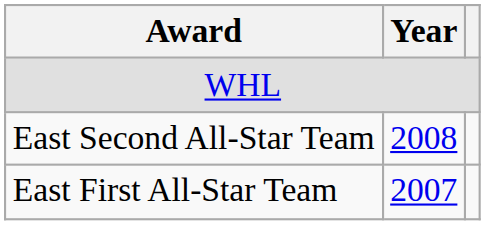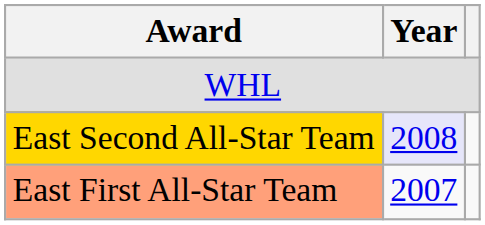(194, 137) no background -> (194, 137) gold background
(424, 137) no background -> (424, 137) lavender background
(175, 191) no background -> (175, 191) lightsalmon background
